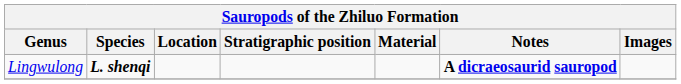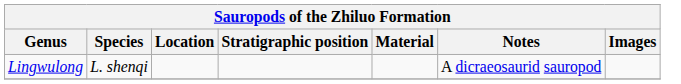(120, 66) bold -> (119, 66) normal
(530, 66) bold -> (521, 66) normal
